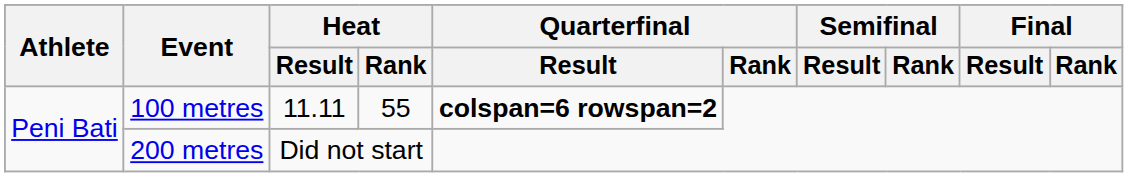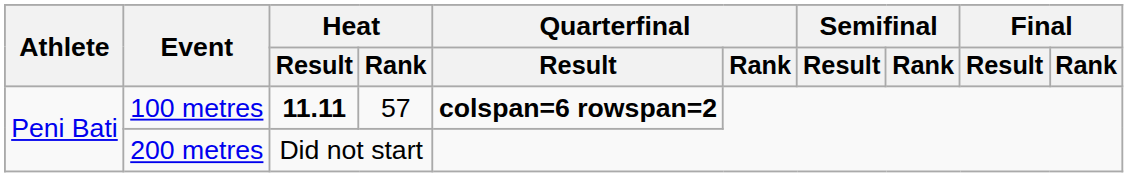(314, 108) normal -> (314, 108) bold
(396, 108) 55 -> (396, 108) 57
